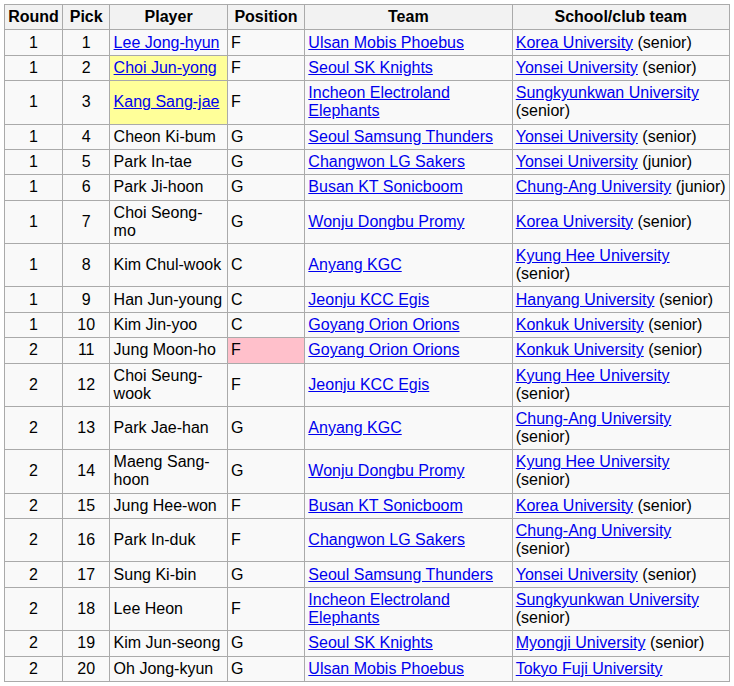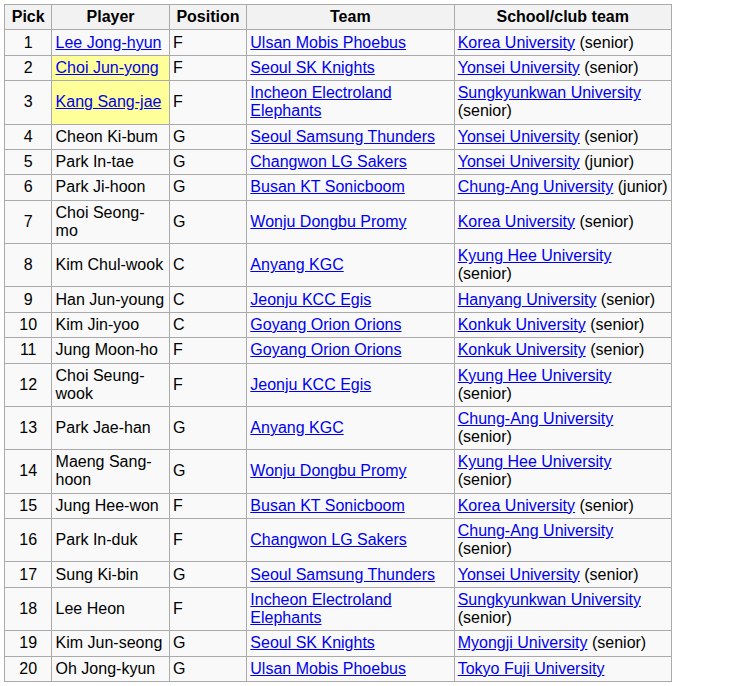- column: (34, 17)
(236, 350) pink background -> (178, 350) no background
